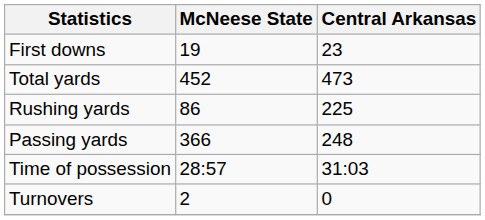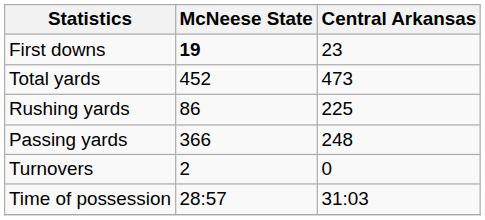(190, 49) normal -> (190, 49) bold
rows swapped: (51, 199) <-> (90, 169)
